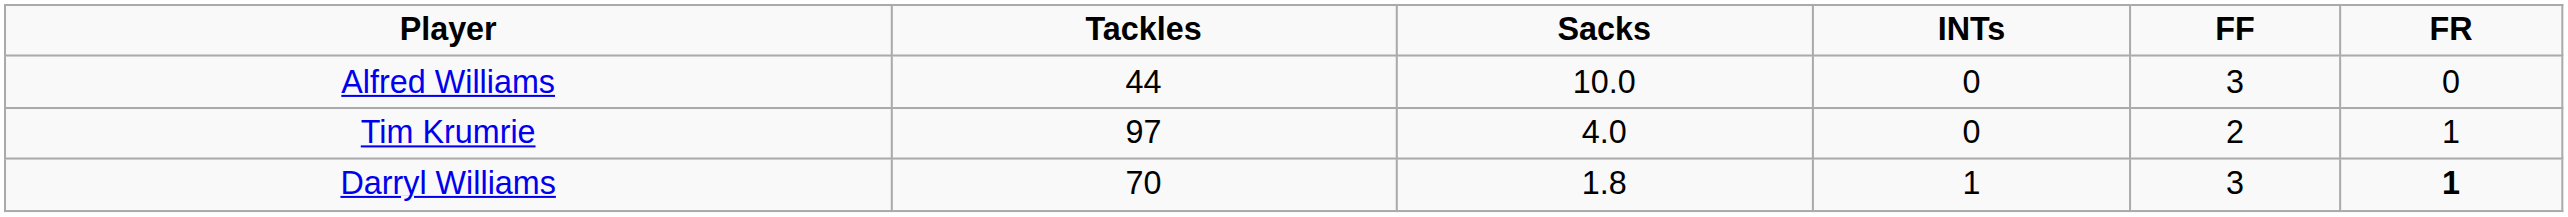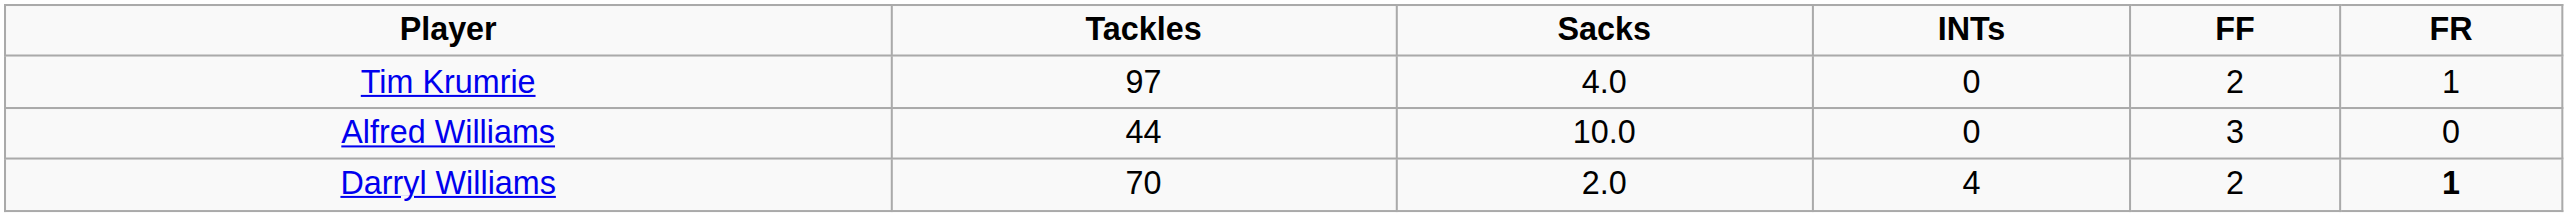rows swapped: (448, 132) <-> (448, 81)
(1604, 183) 1.8 -> (1604, 183) 2.0
(1972, 183) 1 -> (1972, 183) 4
(2235, 183) 3 -> (2235, 183) 2
